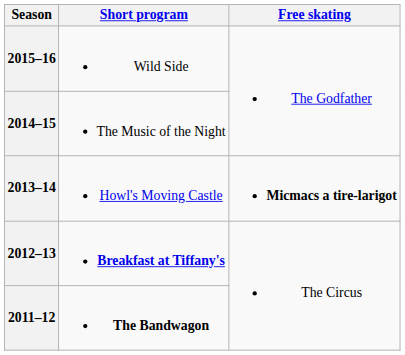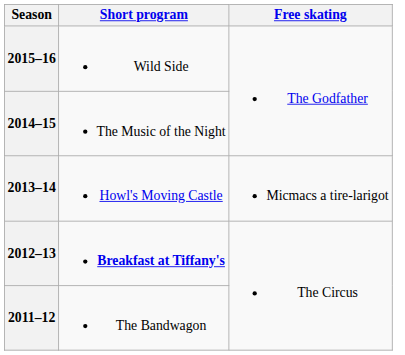(314, 196) bold -> (310, 196) normal
(144, 326) bold -> (144, 326) normal
